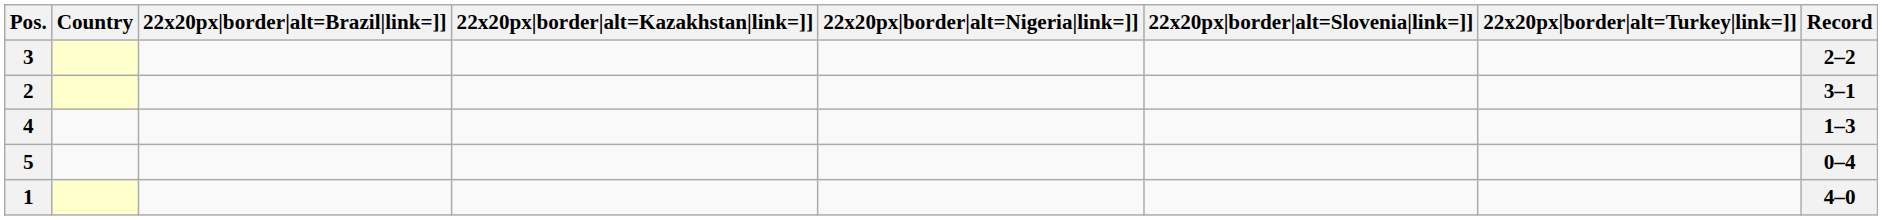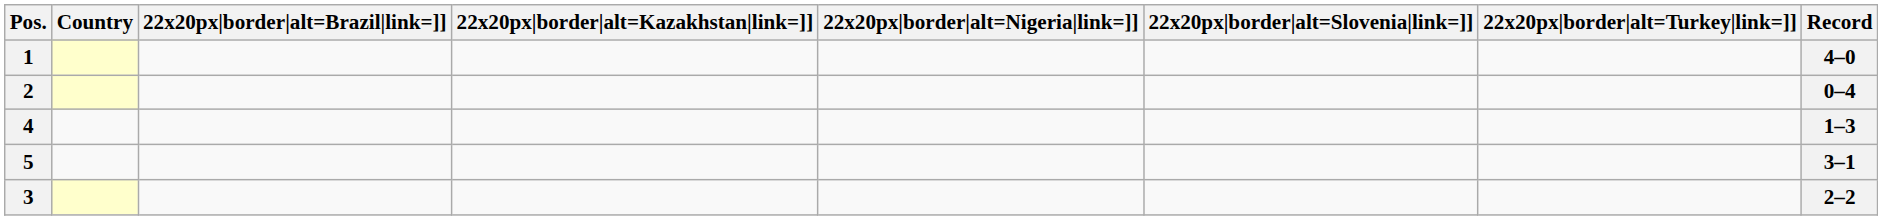rows swapped: (28, 57) <-> (28, 196)
(1840, 92) 3–1 -> (1840, 92) 0–4
(1840, 161) 0–4 -> (1840, 161) 3–1
